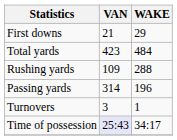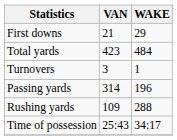rows swapped: (41, 70) <-> (31, 107)
(116, 125) lavender background -> (116, 125) no background
